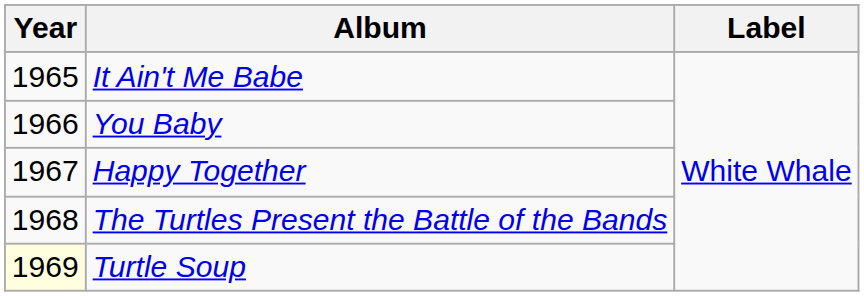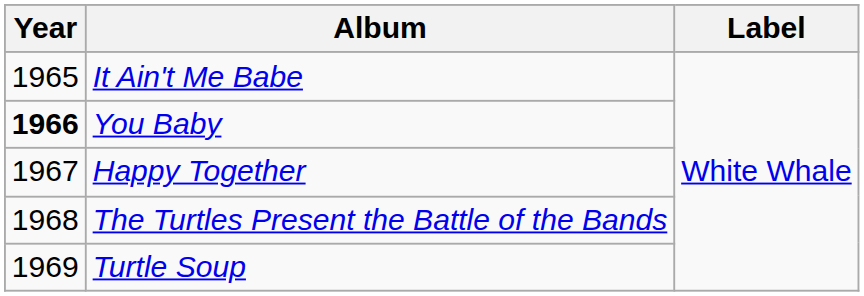(45, 123) normal -> (45, 123) bold
(45, 266) lightyellow background -> (45, 266) no background
